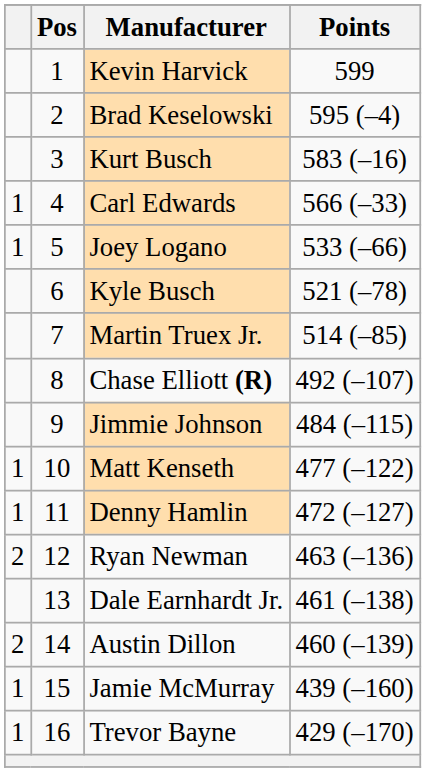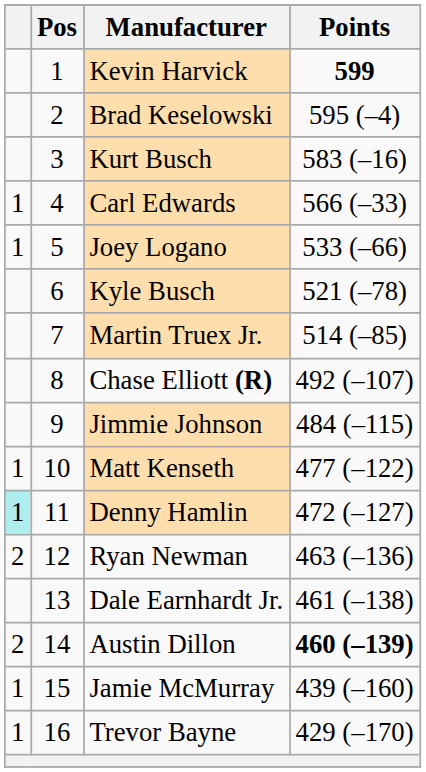(355, 70) normal -> (355, 70) bold
(18, 511) no background -> (18, 511) paleturquoise background
(355, 644) normal -> (355, 644) bold
